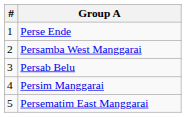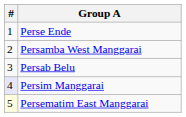(10, 85) no background -> (10, 85) lavender background
(10, 103) no background -> (10, 103) lightyellow background
